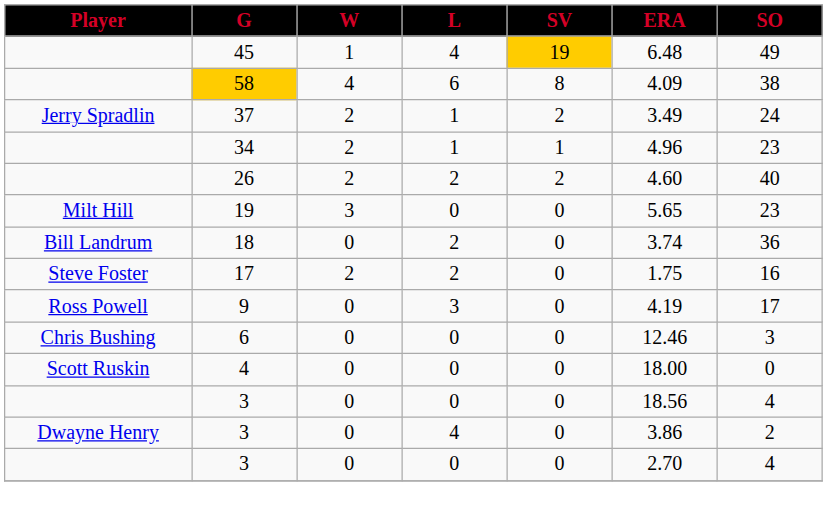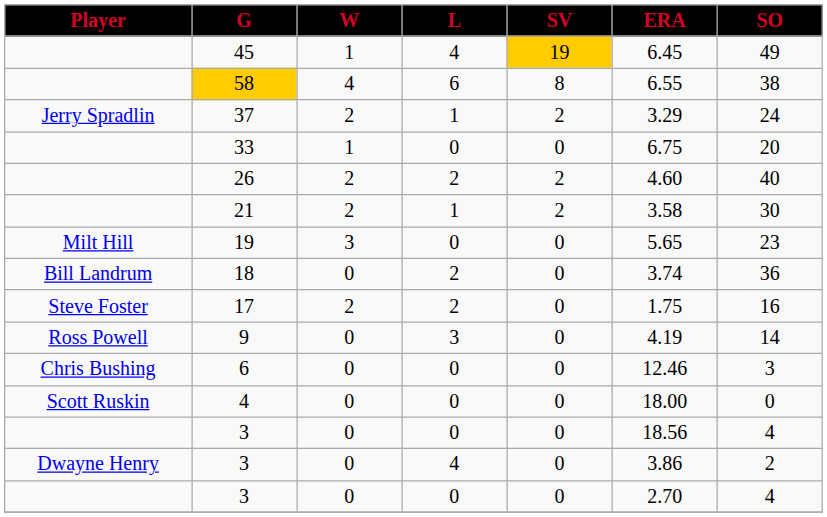(665, 52) 6.48 -> (665, 52) 6.45
(665, 83) 4.09 -> (665, 83) 6.55
(665, 115) 3.49 -> (665, 115) 3.29
- row: (98, 147)
+ row: (98, 147)
+ row: (98, 211)
(770, 305) 17 -> (770, 337) 14
